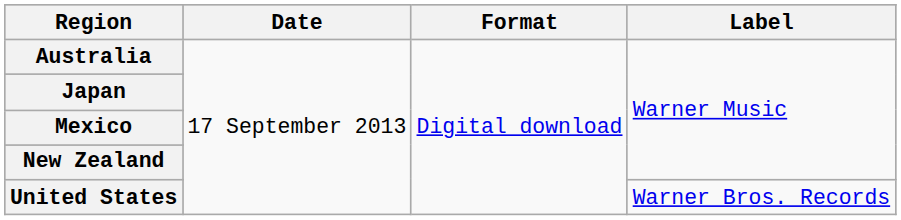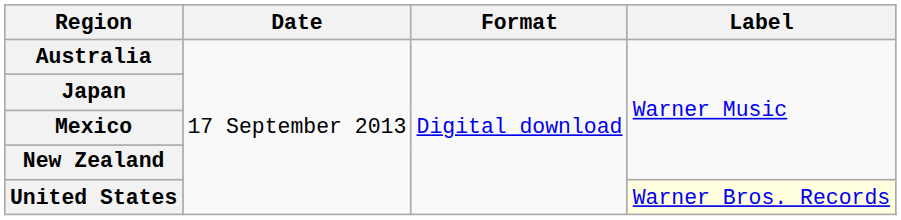(761, 197) no background -> (761, 197) lightyellow background
